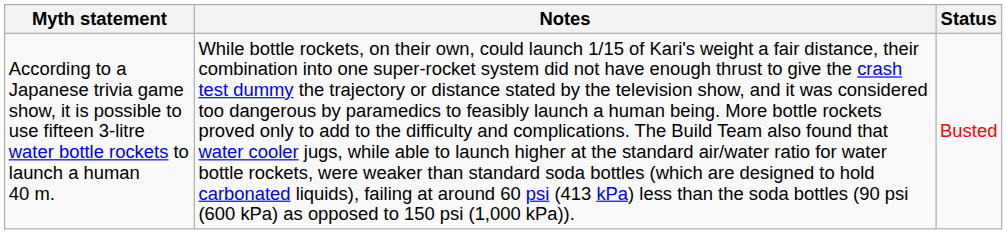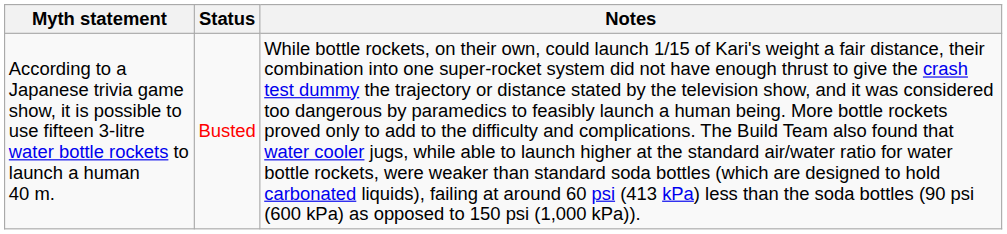columns swapped: (969, 19) <-> (565, 19)
